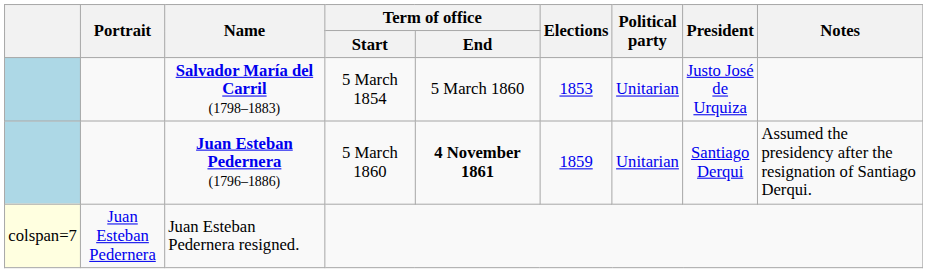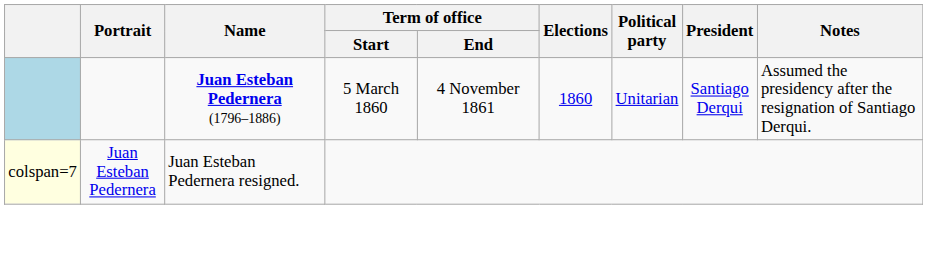- row: (244, 89)
(478, 162) bold -> (478, 98) normal
(576, 162) 1859 -> (576, 98) 1860
